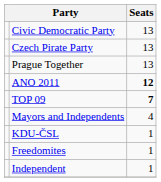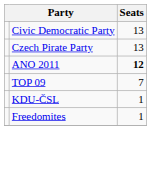- row: (47, 64)
(151, 99) bold -> (141, 82) normal
- row: (68, 116)
- row: (39, 168)
